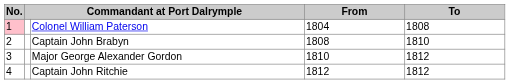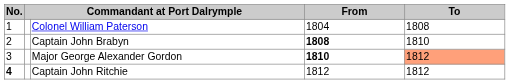(9, 26) pink background -> (9, 26) no background
(318, 41) normal -> (318, 41) bold
(318, 56) normal -> (318, 56) bold
(418, 56) no background -> (418, 56) lightsalmon background
(9, 71) normal -> (9, 71) bold
